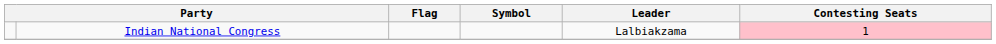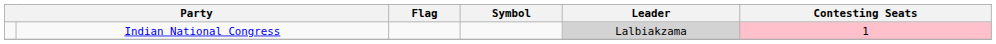(651, 31) no background -> (651, 31) lightgrey background
